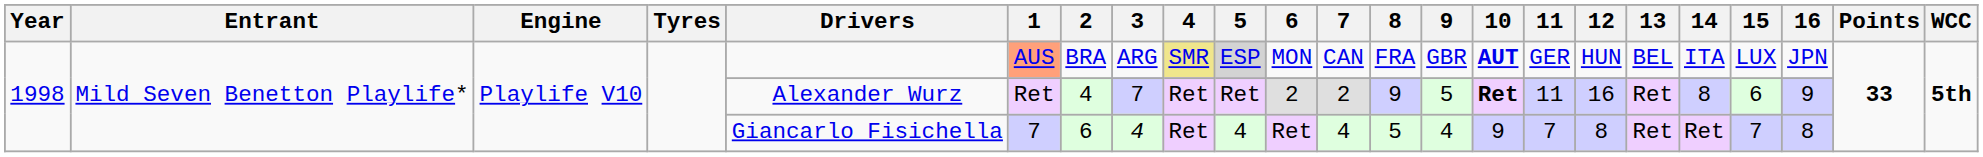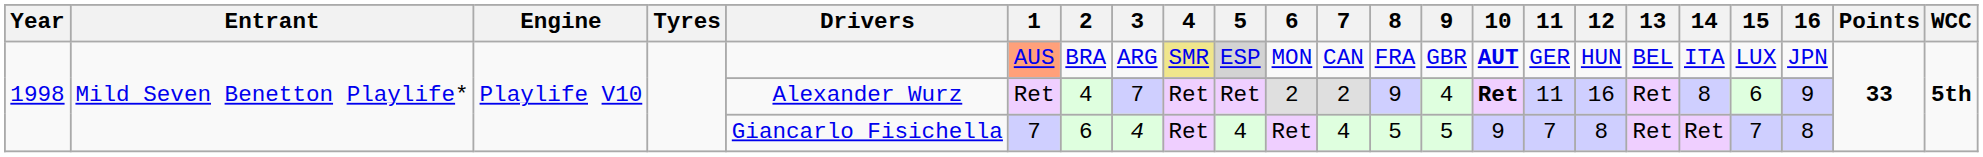(1447, 96) 5 -> (1447, 96) 4
(1447, 133) 4 -> (1447, 133) 5
